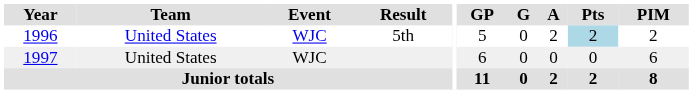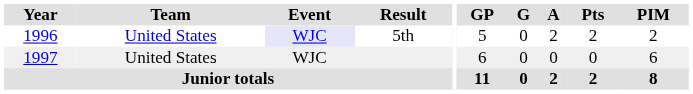(310, 36) no background -> (310, 36) lavender background
(593, 36) lightblue background -> (593, 36) no background
